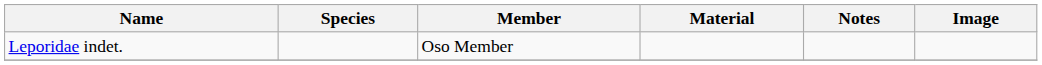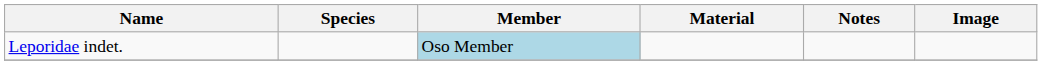(467, 45) no background -> (467, 45) lightblue background
